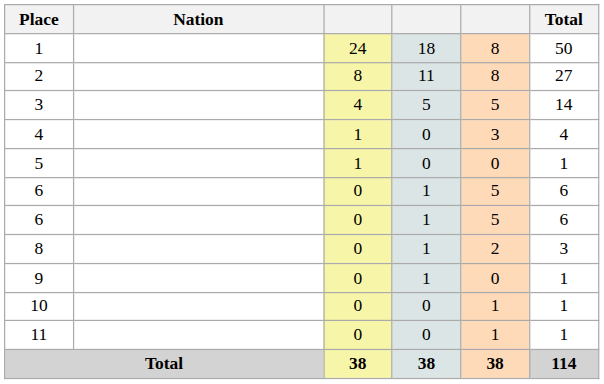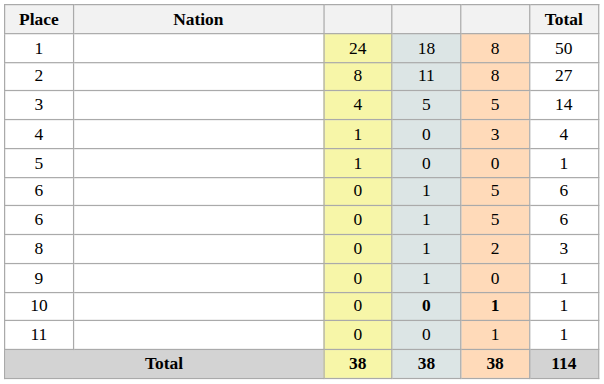(426, 306) normal -> (426, 306) bold
(495, 306) normal -> (495, 306) bold
